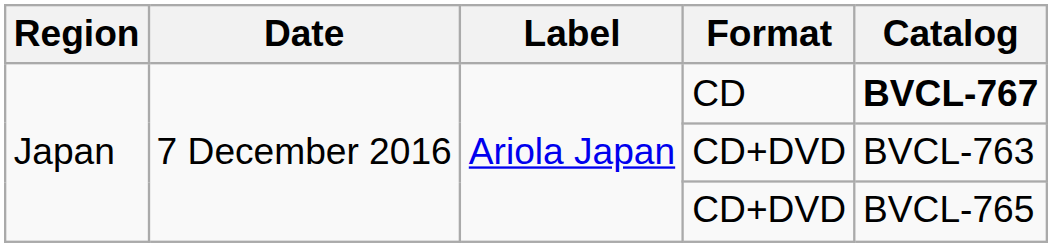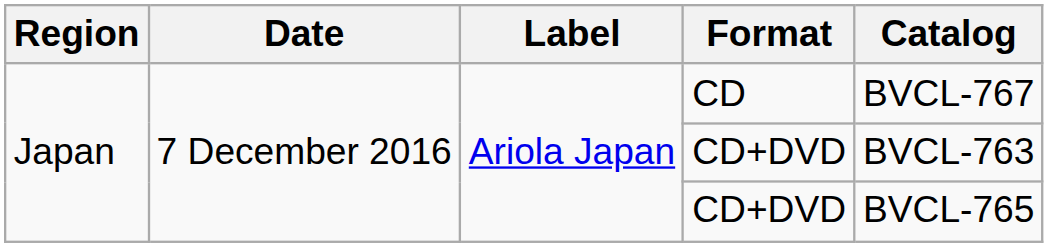(951, 92) bold -> (949, 92) normal
